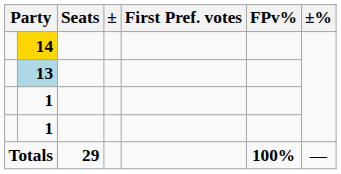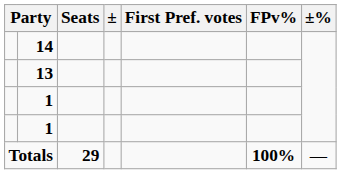(44, 45) gold background -> (44, 45) no background
(44, 73) lightblue background -> (44, 73) no background
